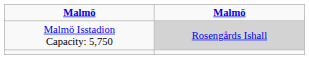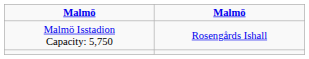(229, 35) lightgrey background -> (229, 35) no background
